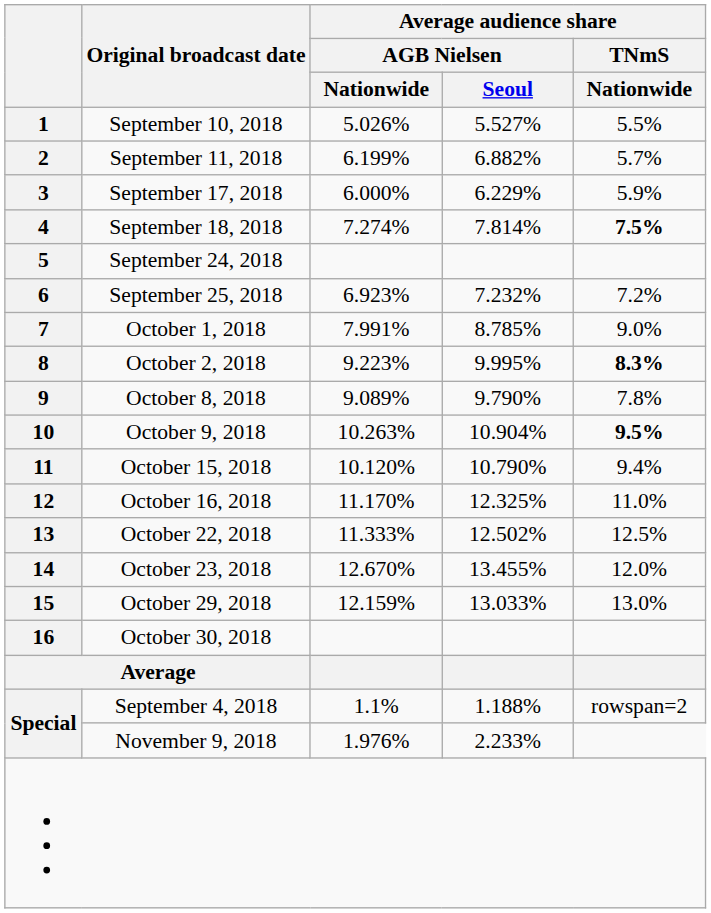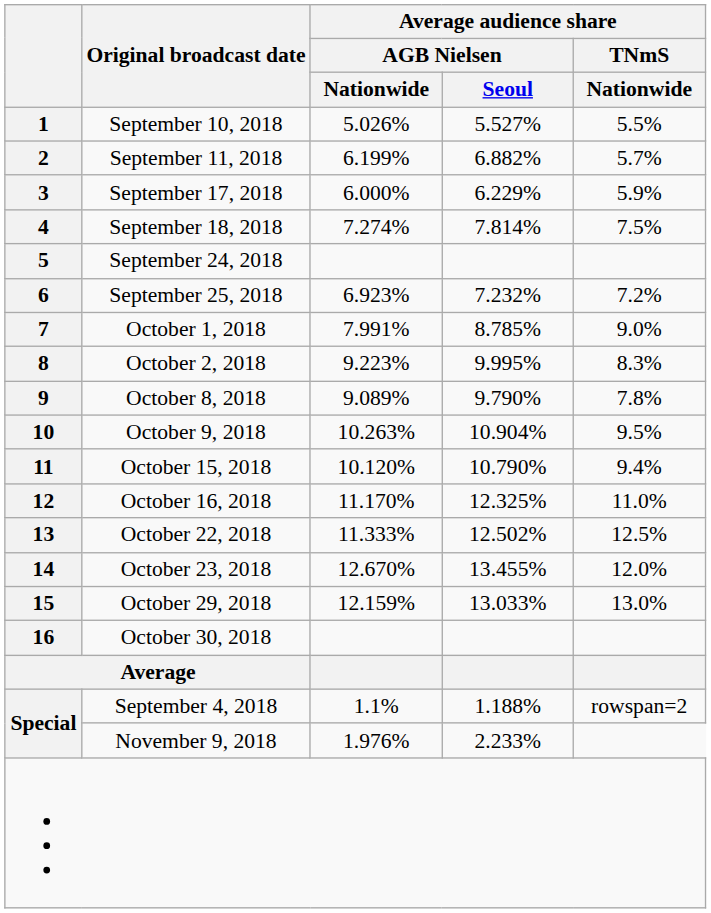(639, 226) bold -> (639, 226) normal
(639, 363) bold -> (639, 363) normal
(639, 432) bold -> (639, 432) normal
